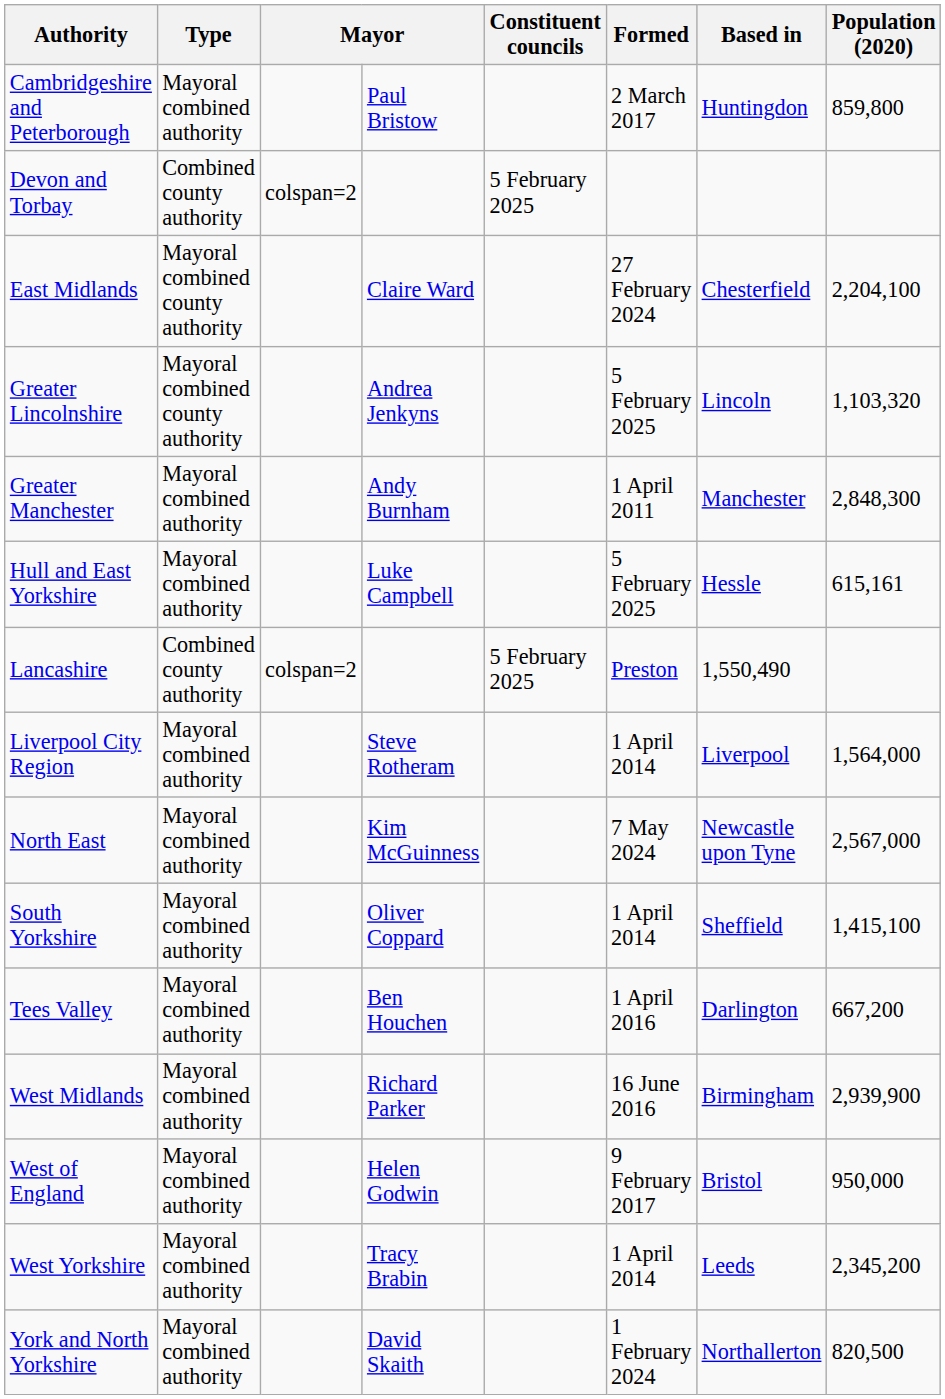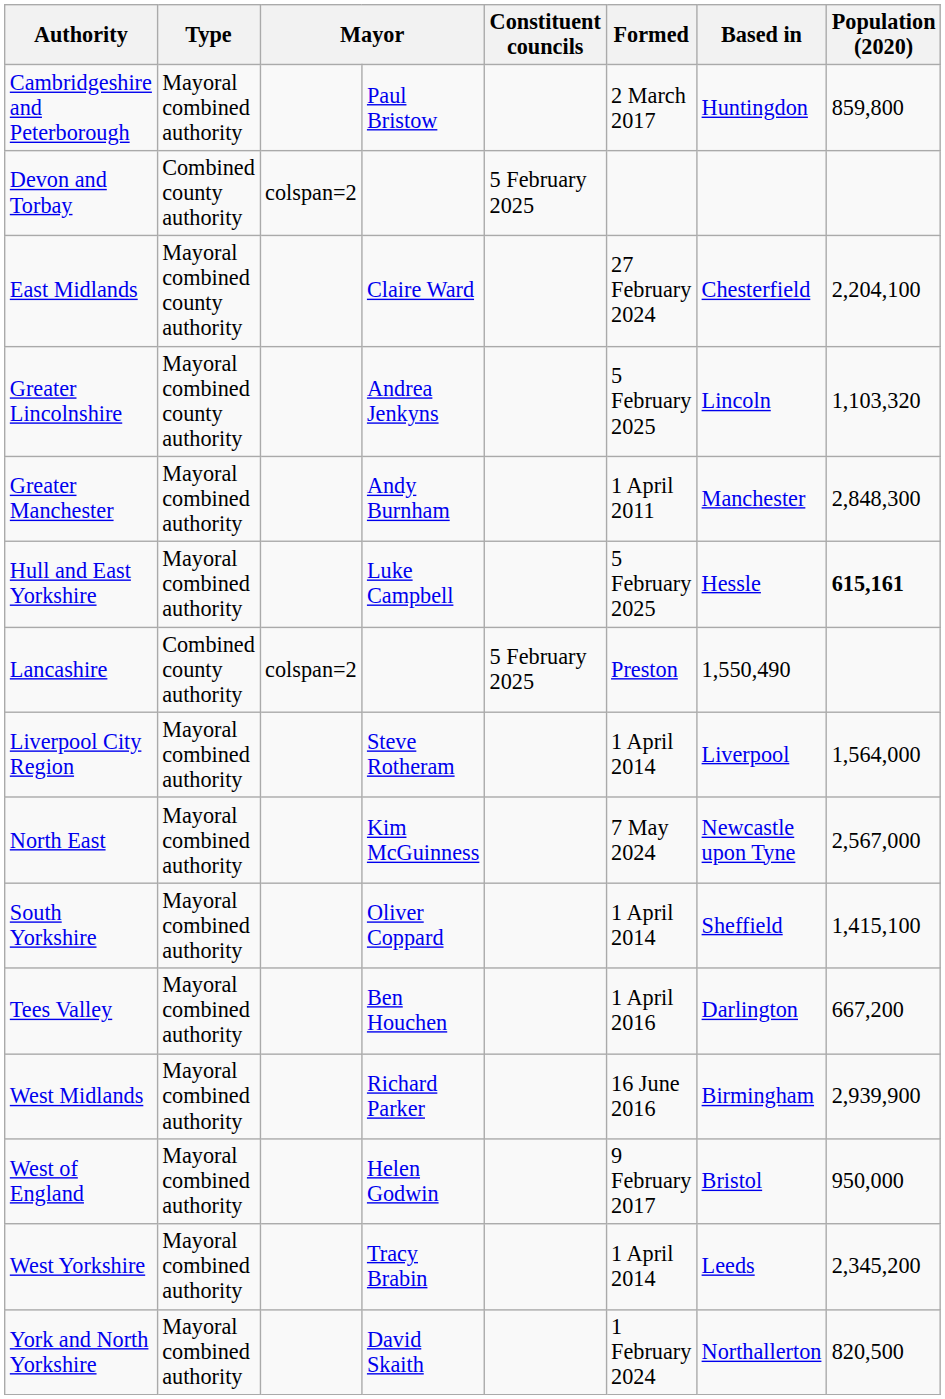(868, 584) normal -> (868, 584) bold
